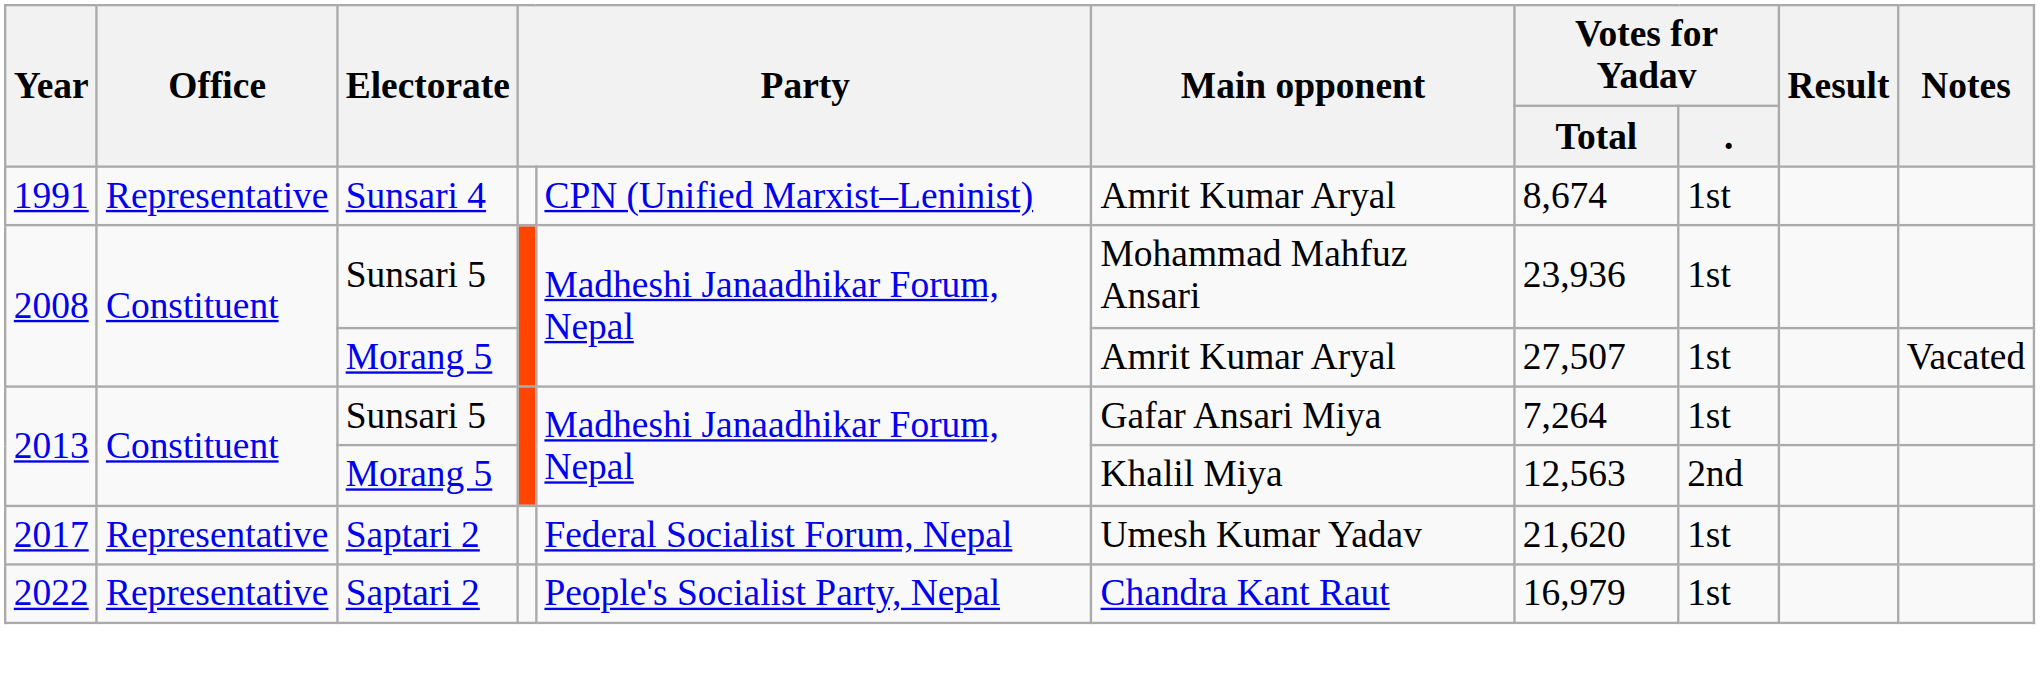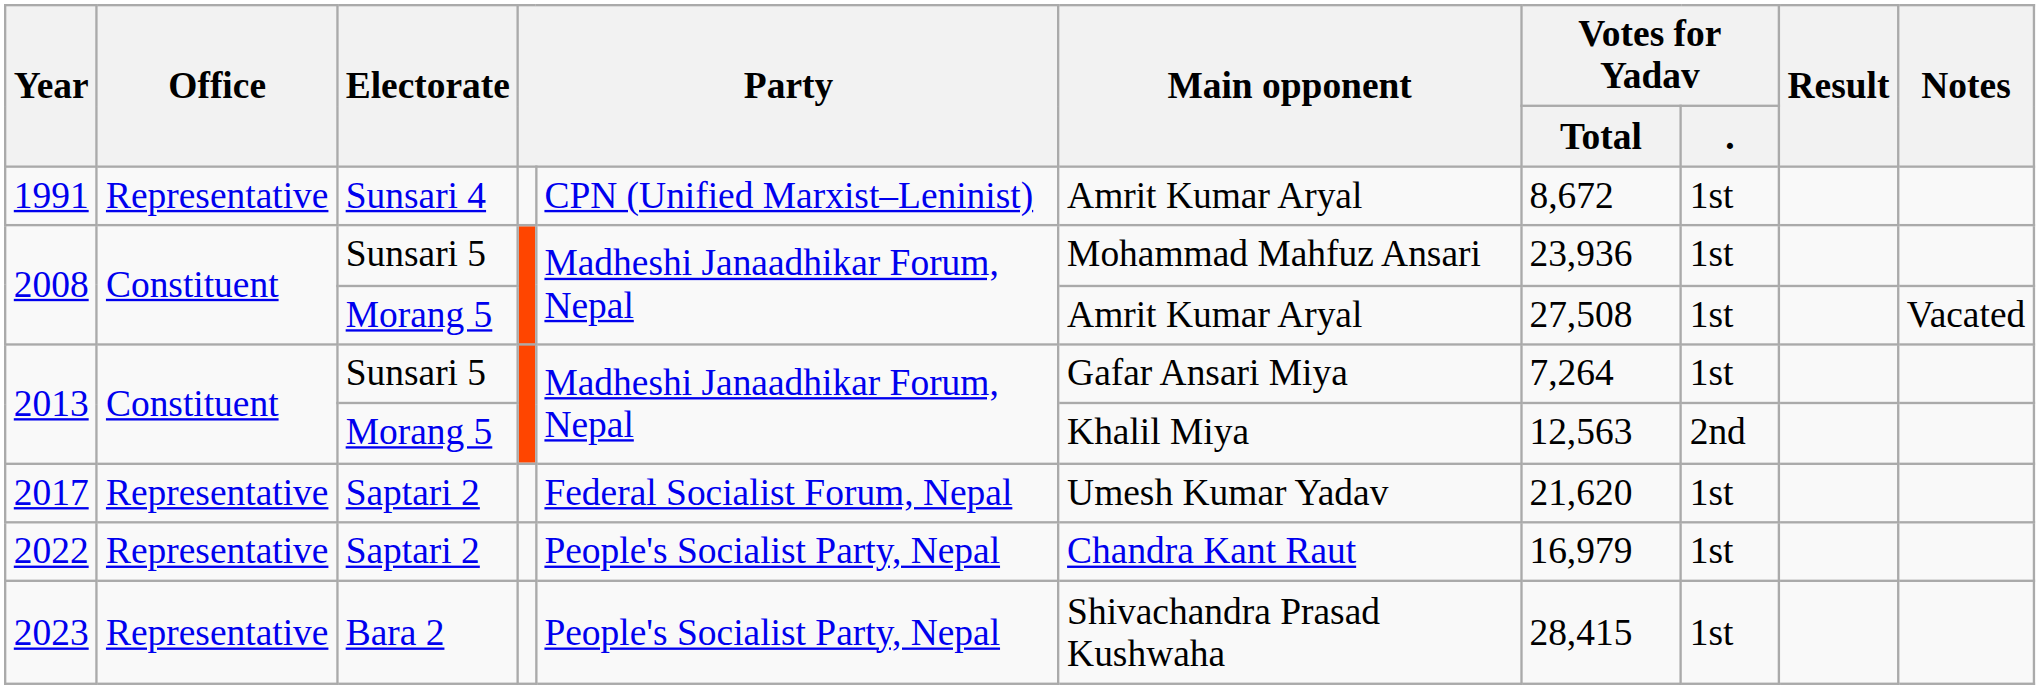(1565, 195) 8,674 -> (1572, 195) 8,672
(1574, 355) 27,507 -> (1581, 313) 27,508
+ row: (51, 631)
